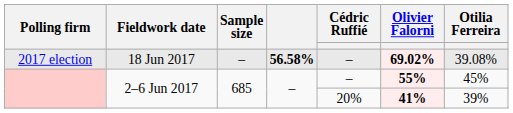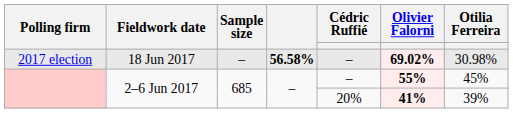(476, 59) 39.08% -> (476, 59) 30.98%
